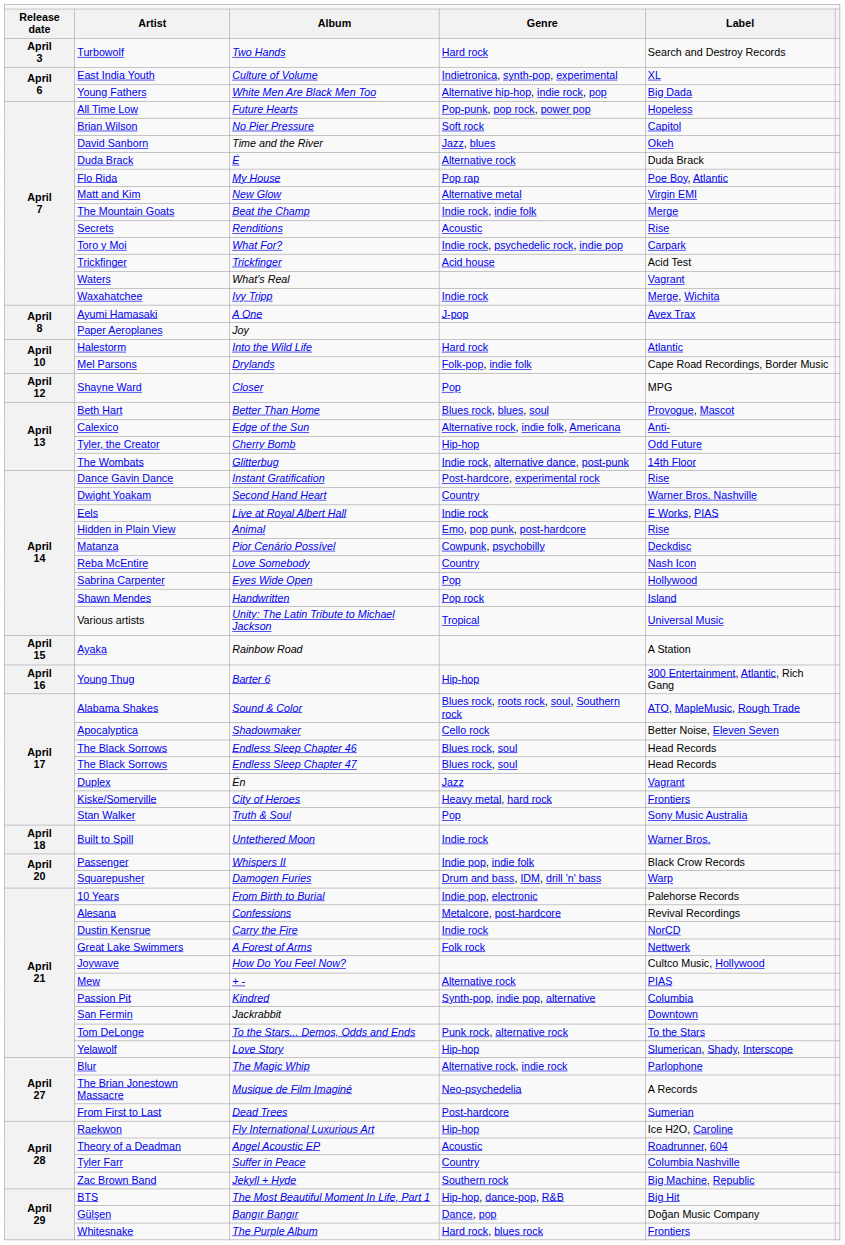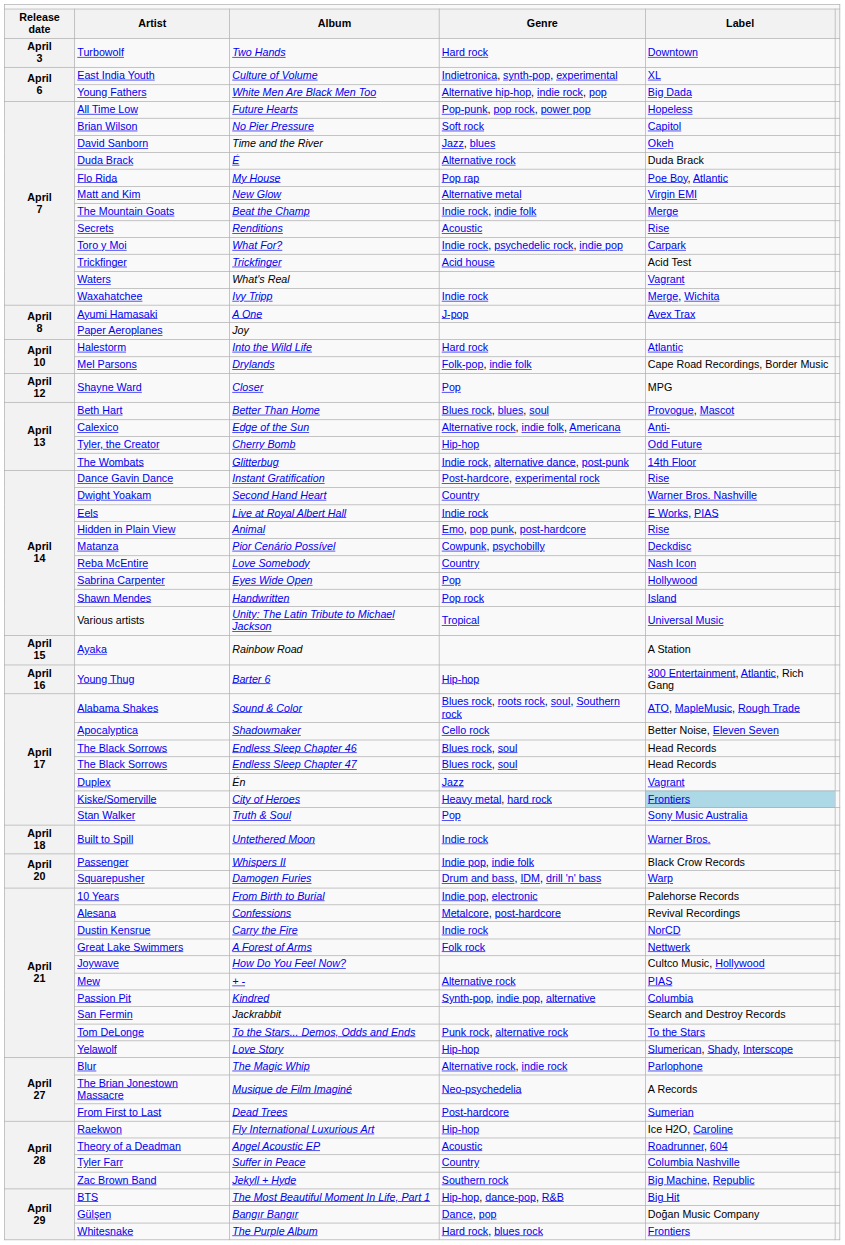(717, 53) Search and Destroy Records -> (673, 53) Downtown
(669, 799) no background -> (669, 799) lightblue background
(673, 1015) Downtown -> (717, 1015) Search and Destroy Records
